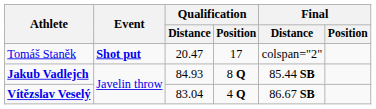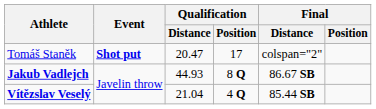(189, 74) 84.93 -> (189, 74) 44.93
(292, 74) 85.44 SB -> (292, 74) 86.67 SB
(189, 94) 83.04 -> (189, 94) 21.04
(292, 94) 86.67 SB -> (292, 94) 85.44 SB
